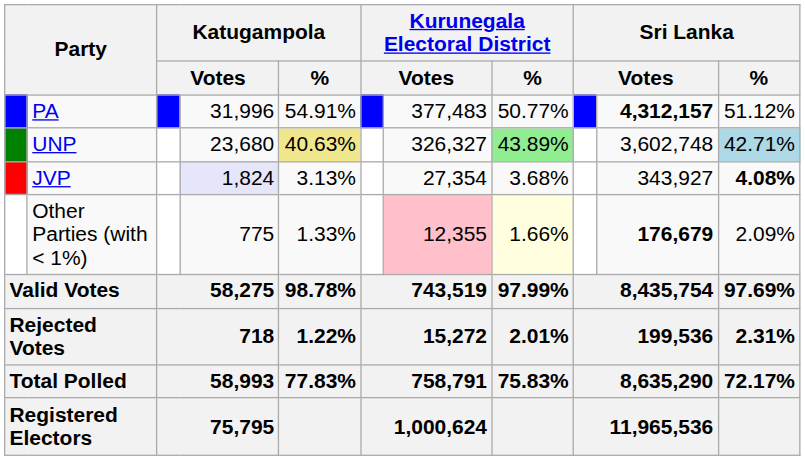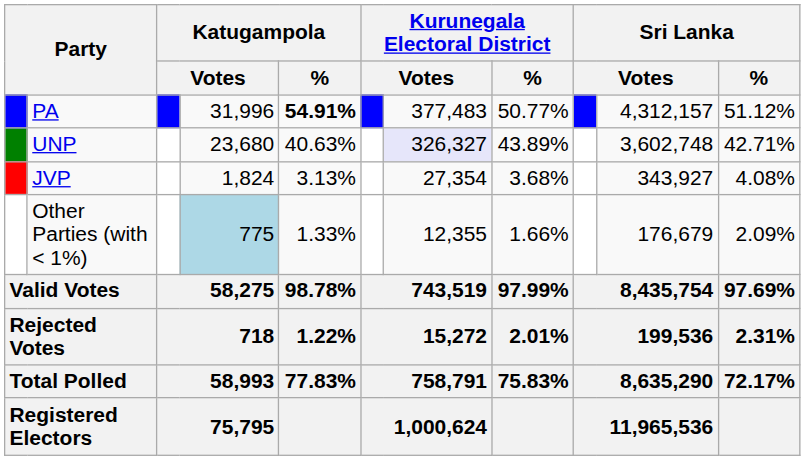(320, 111) normal -> (320, 111) bold
(667, 111) bold -> (667, 111) normal
(320, 144) khaki background -> (320, 144) no background
(449, 144) no background -> (449, 144) lavender background
(533, 144) lightgreen background -> (533, 144) no background
(759, 144) lightblue background -> (759, 144) no background
(248, 177) lavender background -> (248, 177) no background
(765, 177) bold -> (765, 177) normal
(257, 234) no background -> (257, 234) lightblue background
(455, 234) pink background -> (455, 234) no background
(539, 234) lightyellow background -> (539, 234) no background
(675, 234) bold -> (675, 234) normal
